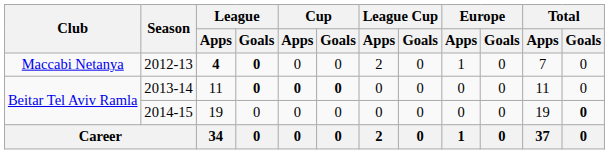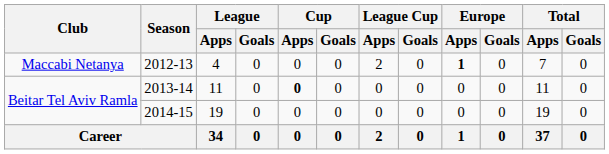(216, 64) bold -> (216, 64) normal
(257, 64) bold -> (257, 64) normal
(461, 64) normal -> (461, 64) bold
(257, 88) bold -> (257, 88) normal
(338, 88) bold -> (338, 88) normal
(583, 112) bold -> (583, 112) normal
